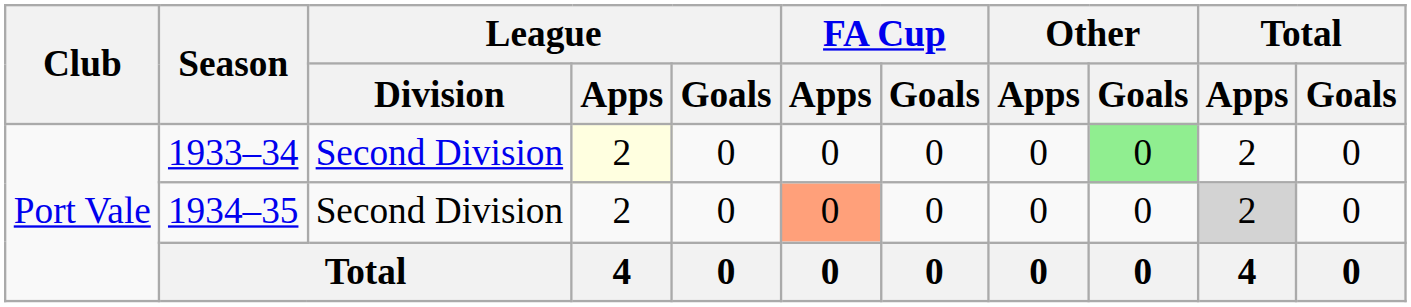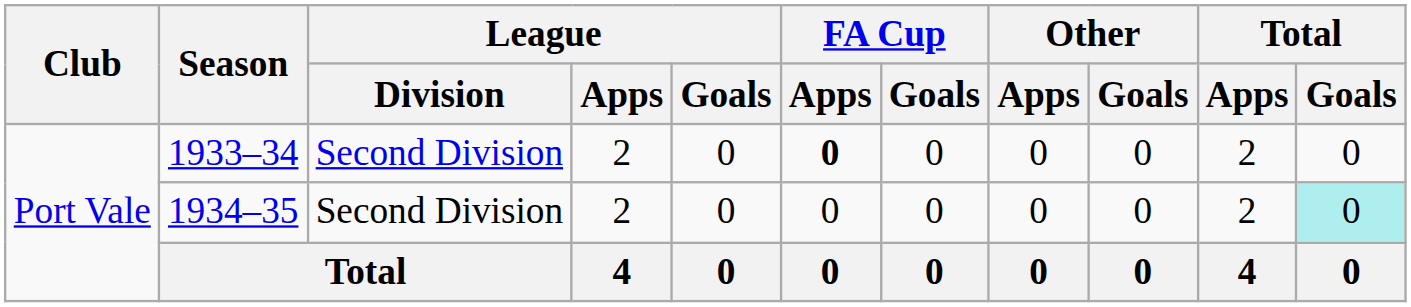(622, 152) lightyellow background -> (622, 152) no background
(830, 152) normal -> (830, 152) bold
(1143, 152) lightgreen background -> (1143, 152) no background
(830, 211) lightsalmon background -> (830, 211) no background
(1247, 211) lightgrey background -> (1247, 211) no background
(1351, 211) no background -> (1351, 211) paleturquoise background
